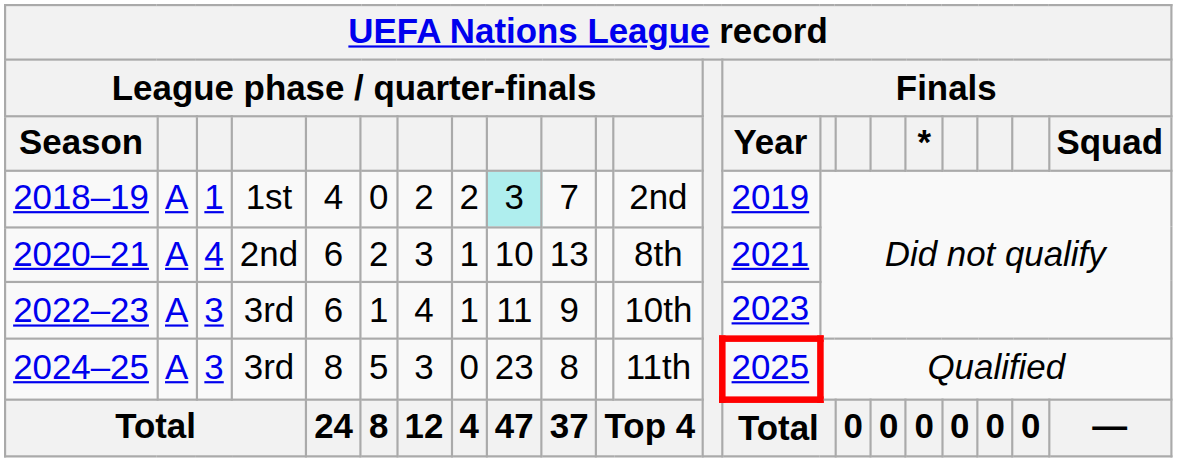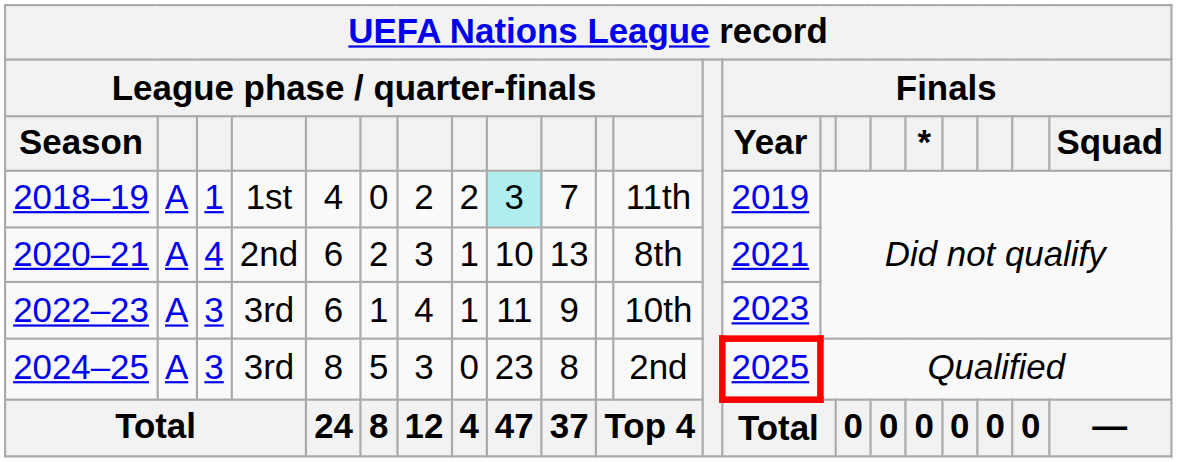(658, 198) 2nd -> (658, 198) 11th
(658, 368) 11th -> (658, 368) 2nd
